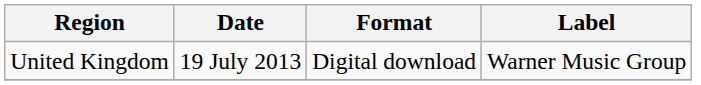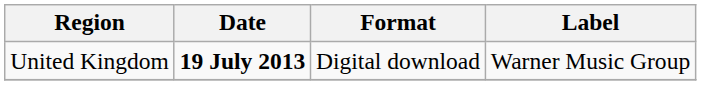(241, 60) normal -> (242, 60) bold
